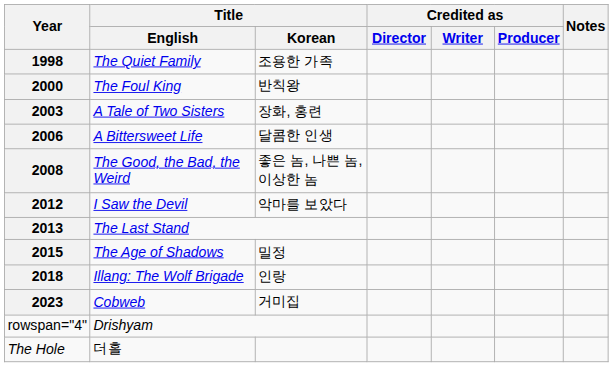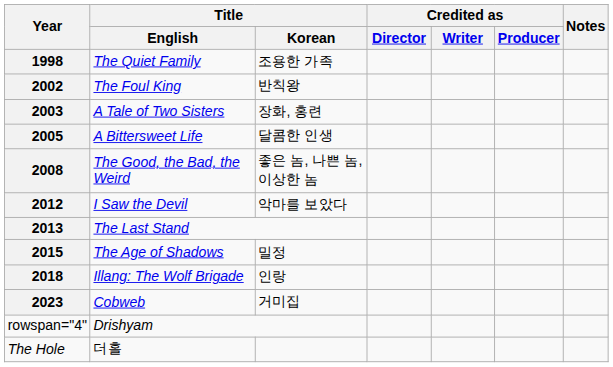(47, 86) 2000 -> (47, 86) 2002
(47, 136) 2006 -> (47, 136) 2005
